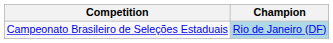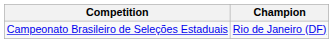(280, 30) lightblue background -> (280, 30) no background
